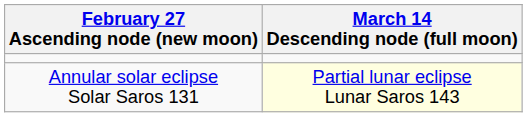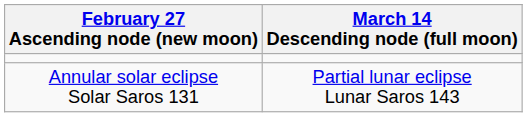(392, 87) lightyellow background -> (392, 87) no background
